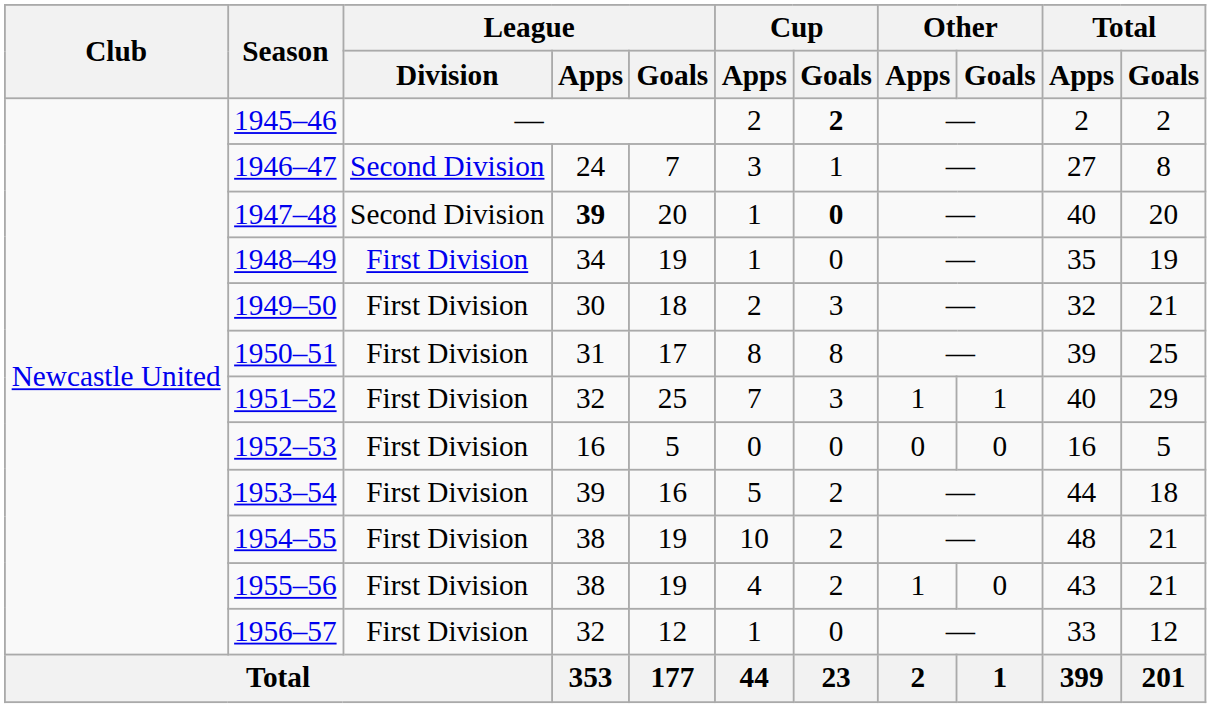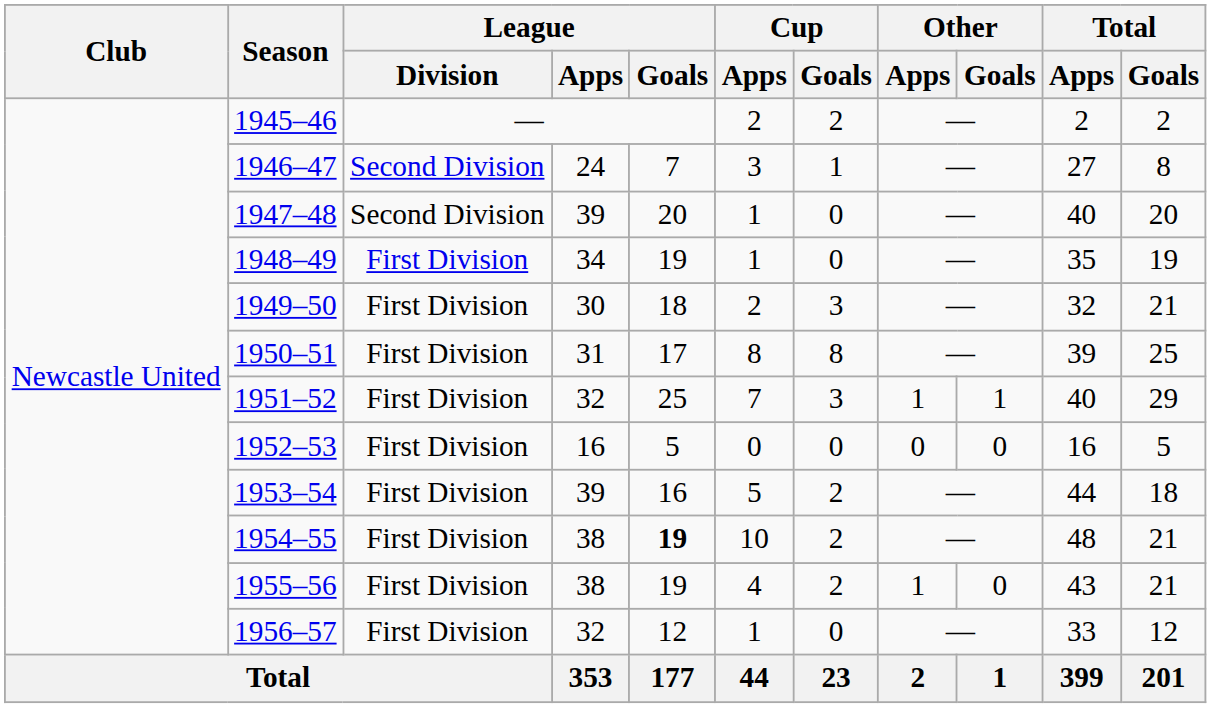(836, 120) bold -> (836, 120) normal
(591, 213) bold -> (591, 213) normal
(836, 213) bold -> (836, 213) normal
(672, 538) normal -> (672, 538) bold
